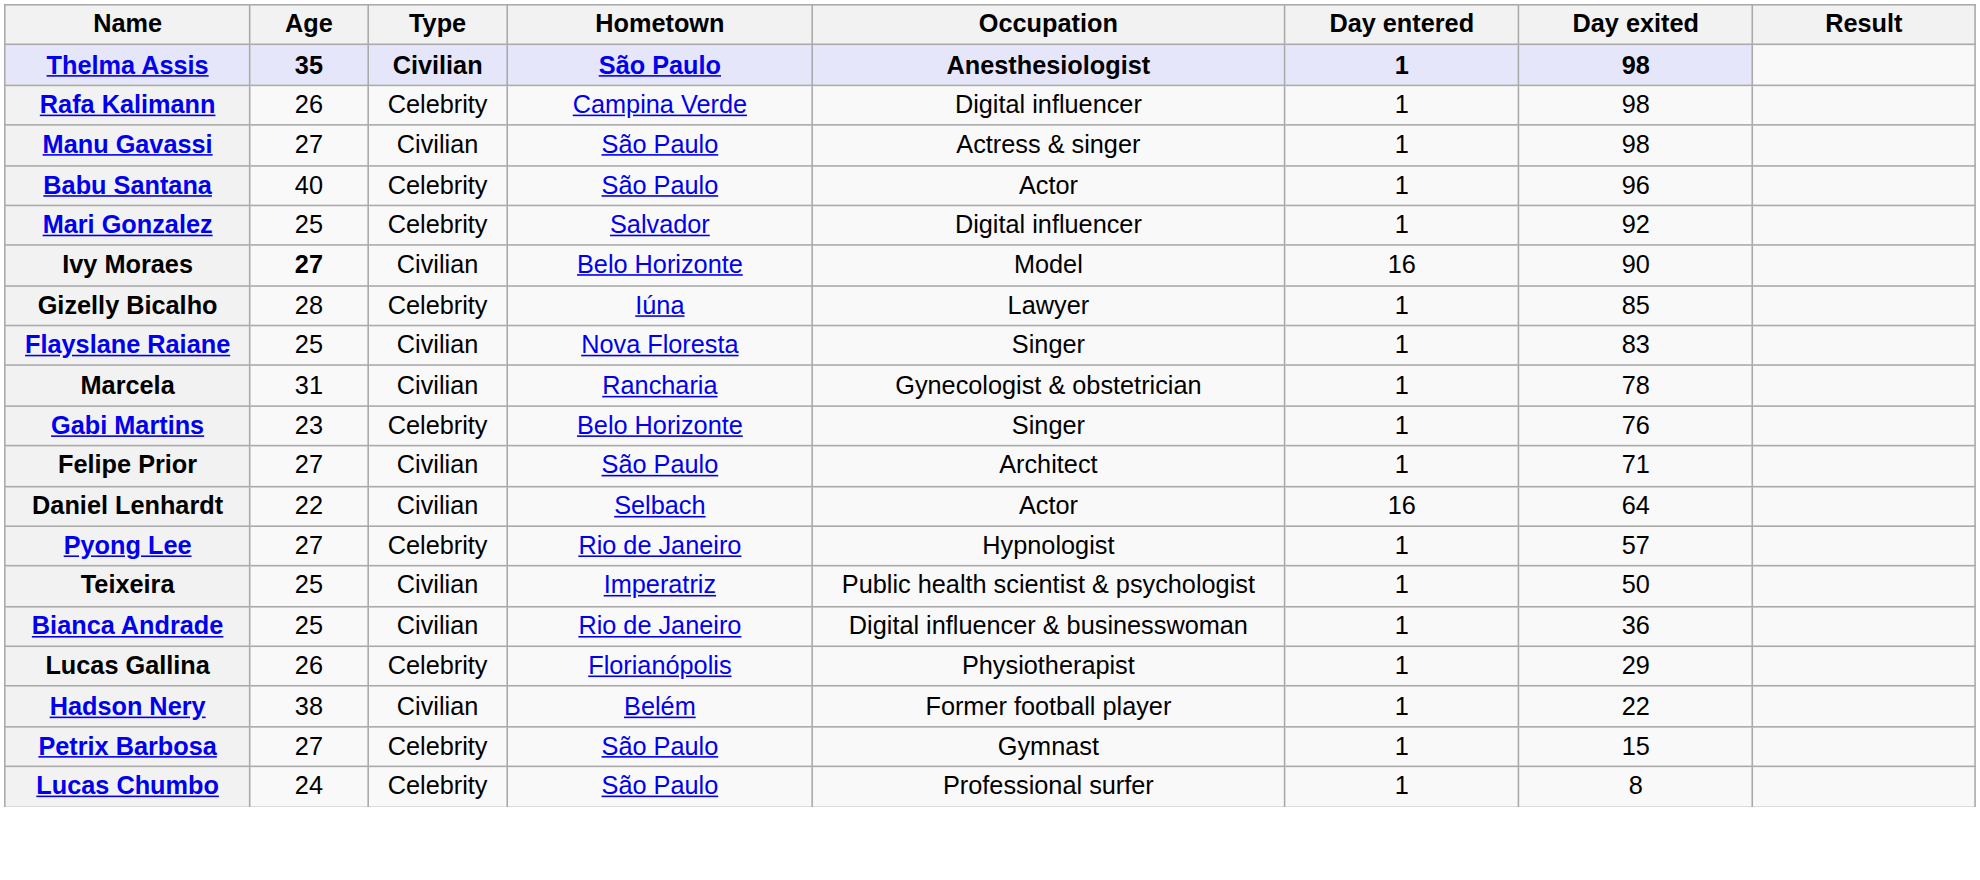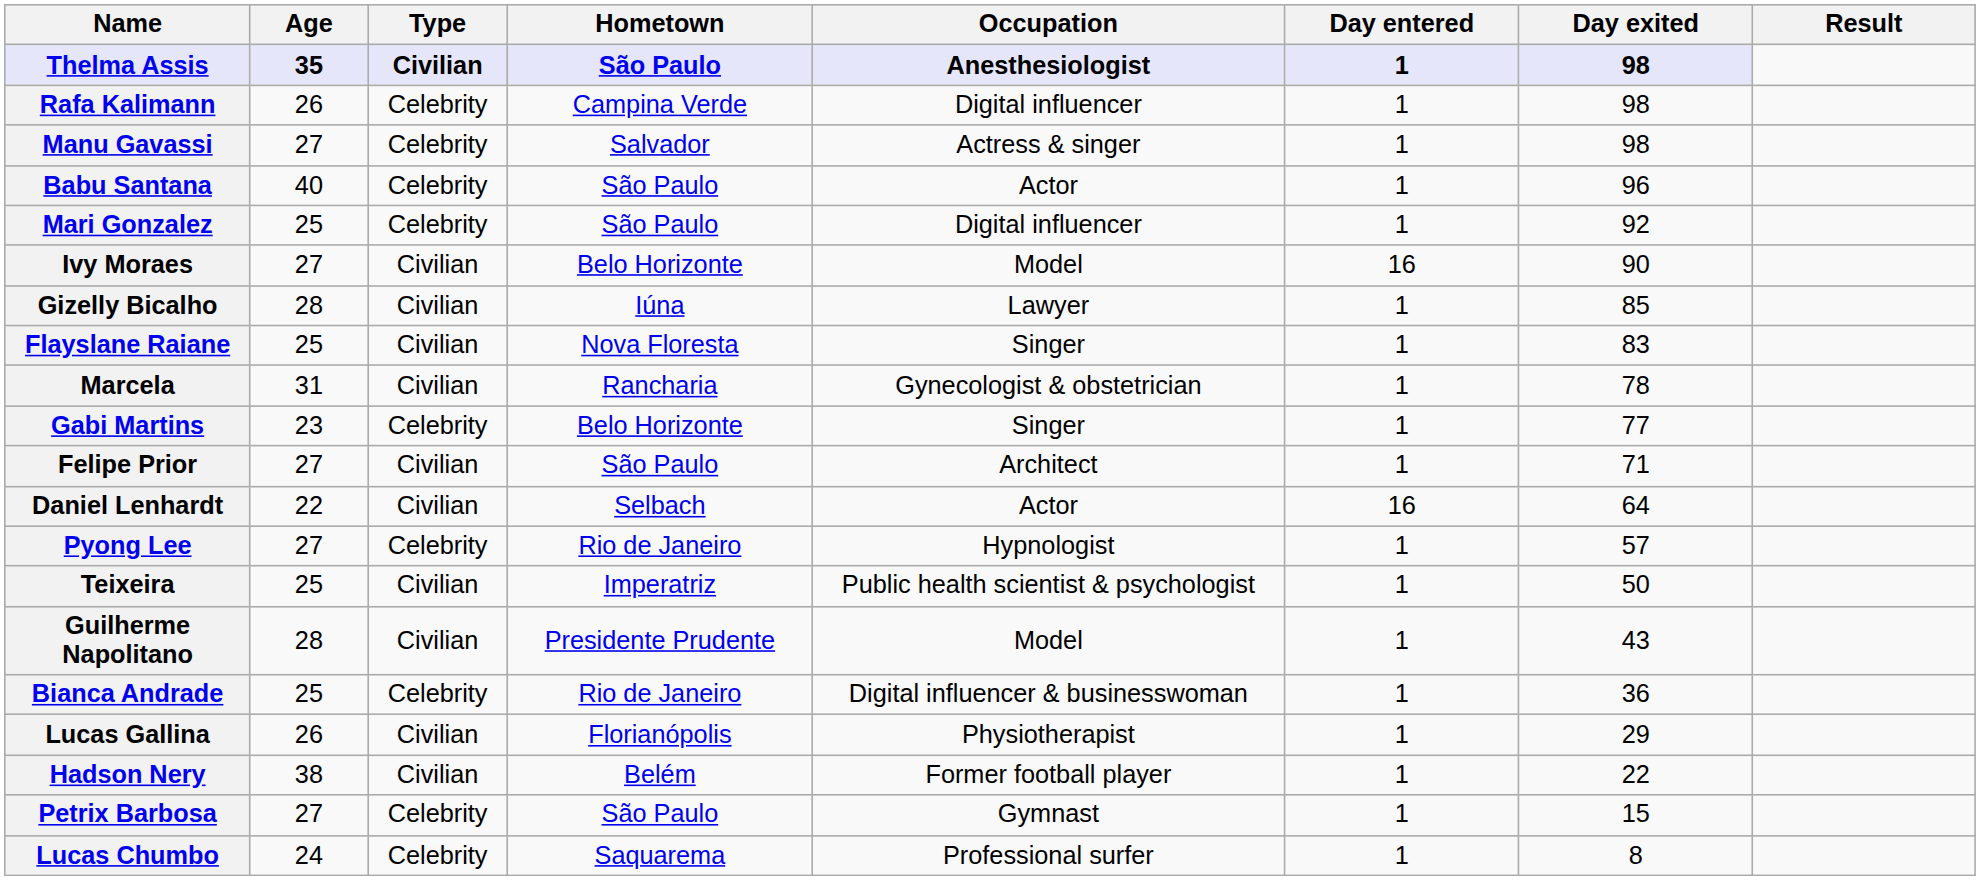(438, 144) Civilian -> (438, 144) Celebrity
(660, 144) São Paulo -> (660, 144) Salvador
(660, 225) Salvador -> (660, 225) São Paulo
(309, 265) bold -> (309, 265) normal
(438, 305) Celebrity -> (438, 305) Civilian
(1636, 425) 76 -> (1636, 425) 77
+ row: (128, 640)
(438, 625) Civilian -> (438, 694) Celebrity
(438, 666) Celebrity -> (438, 734) Civilian
(660, 786) São Paulo -> (660, 854) Saquarema
